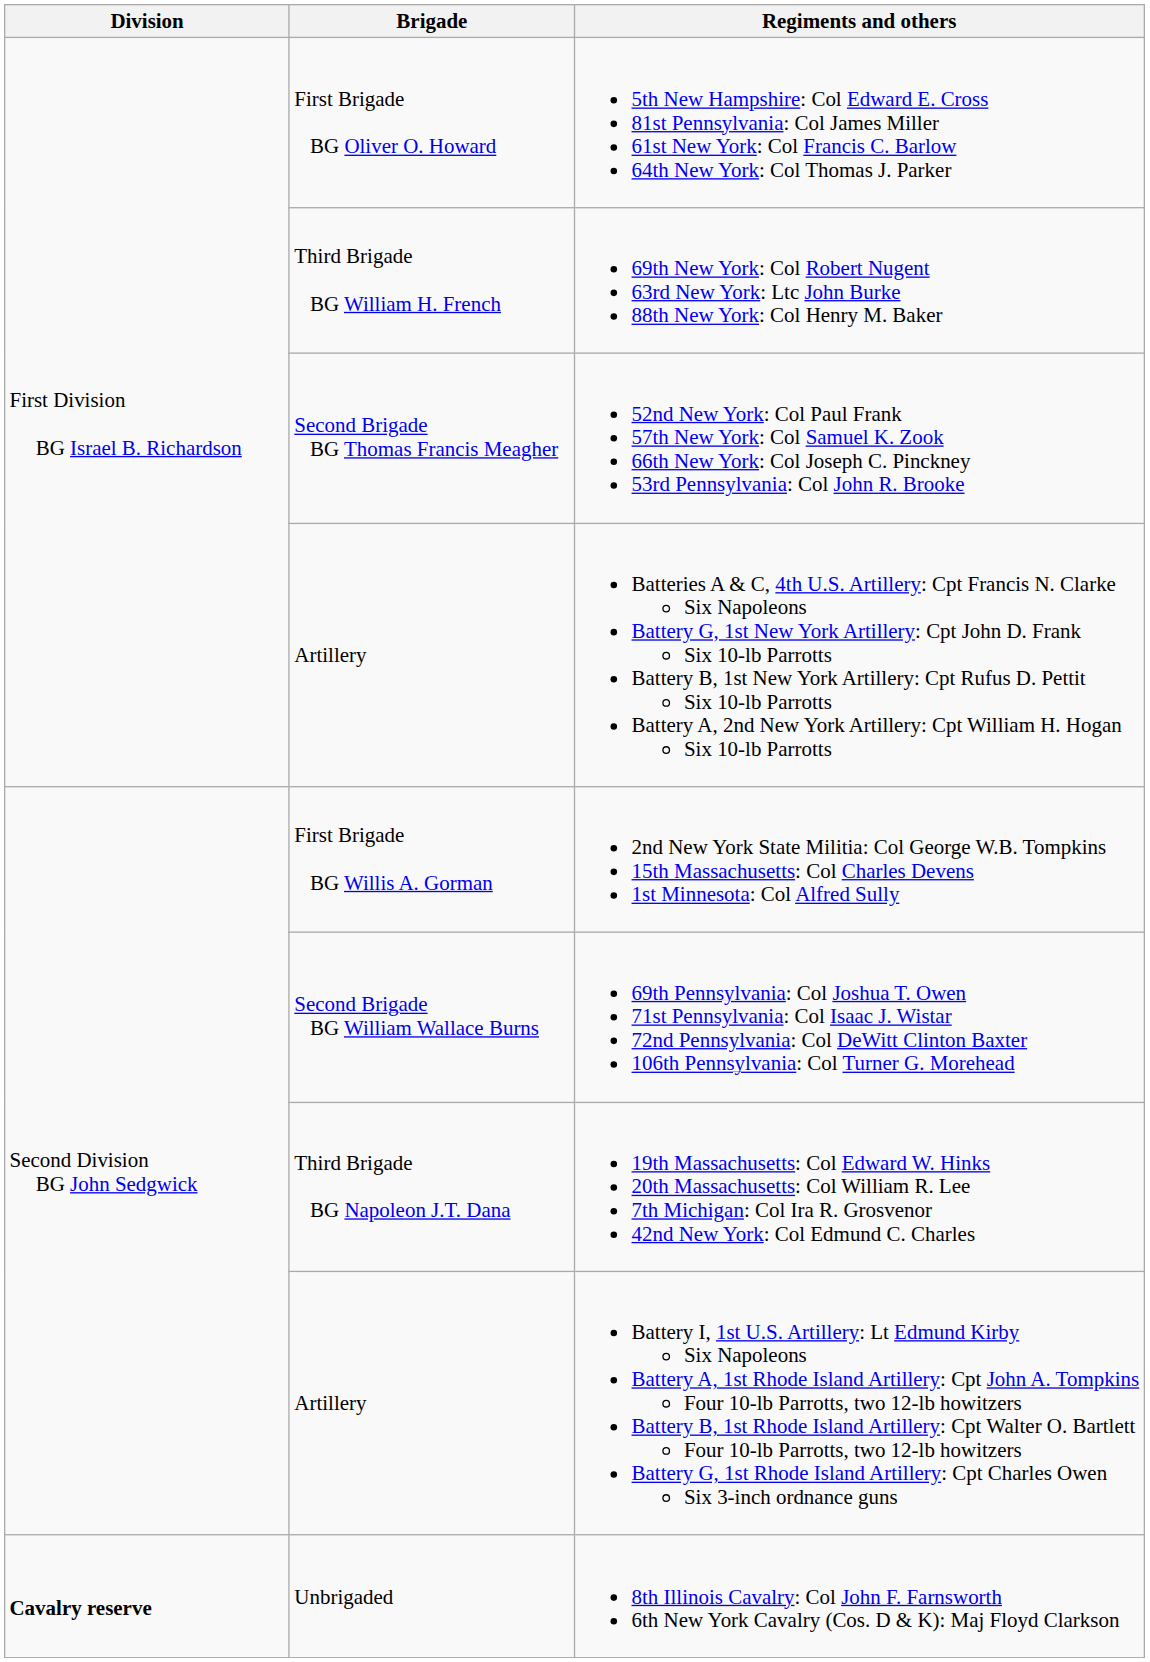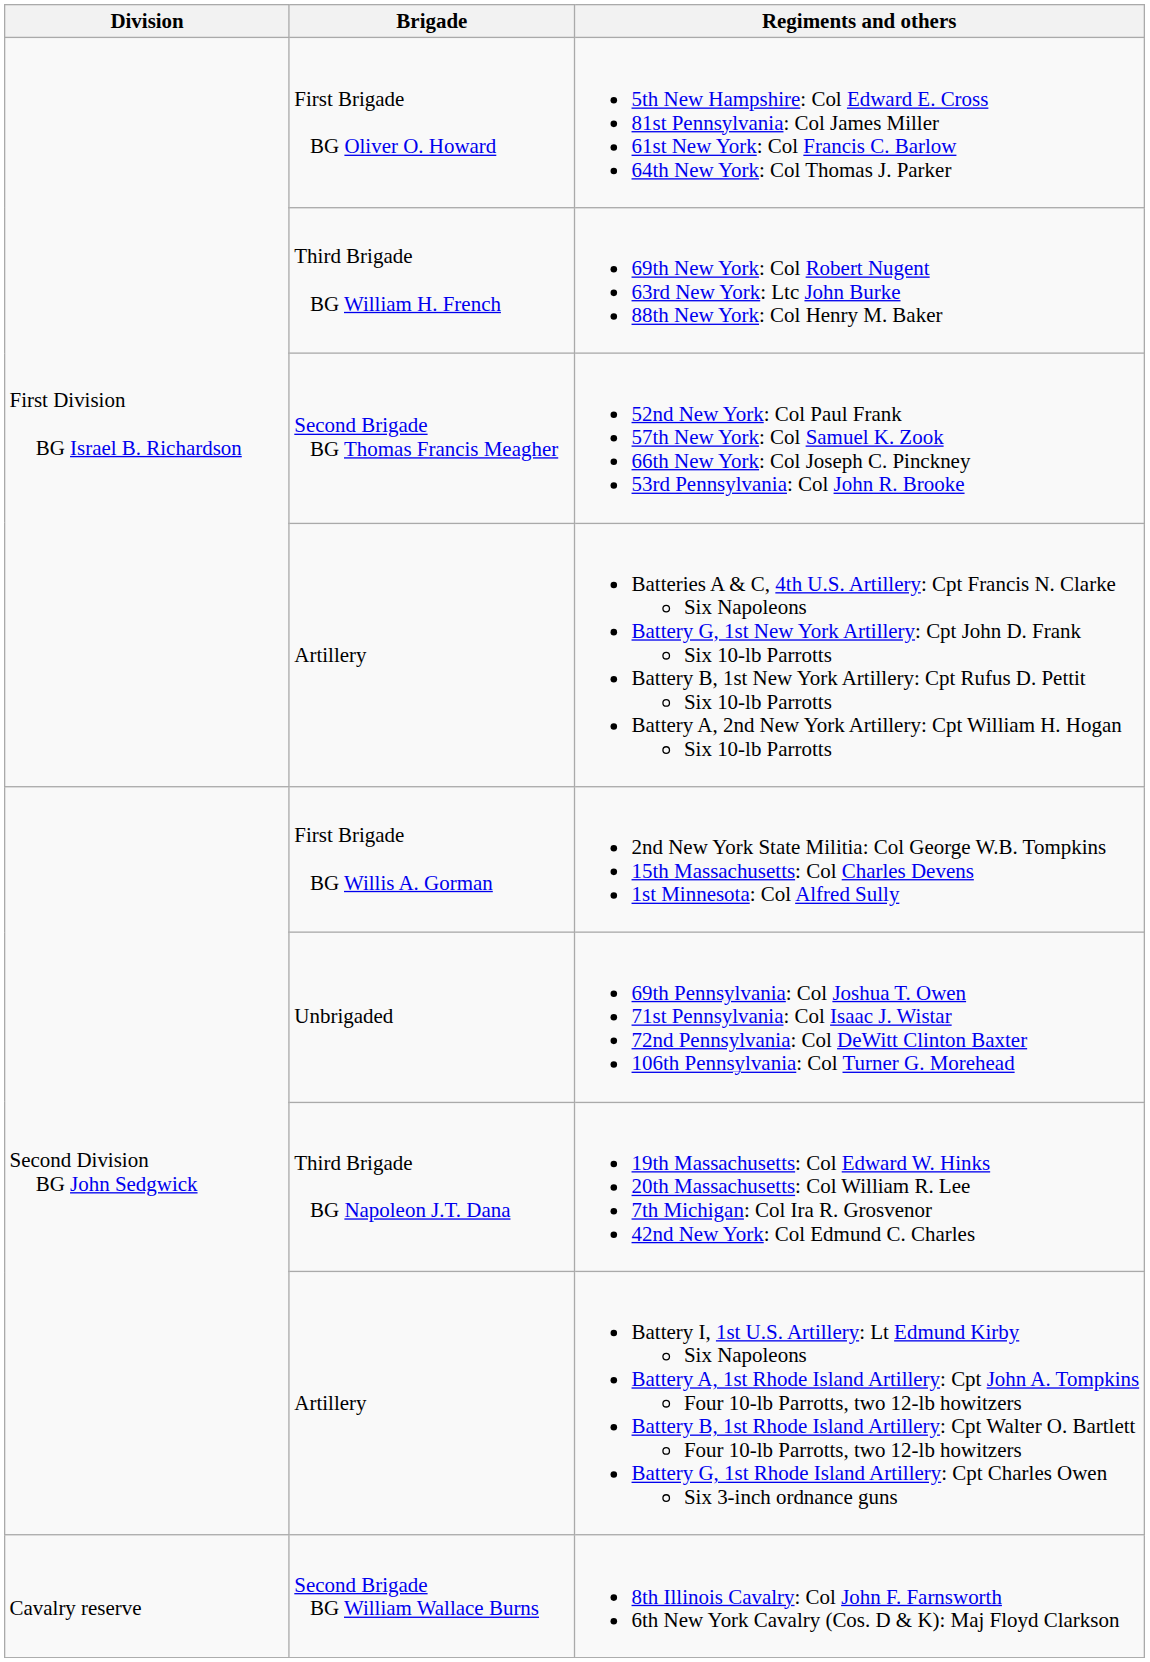(417, 1017) Second Brigade BG William Wallace Burns -> (344, 1017) Unbrigaded
(81, 1608) bold -> (76, 1608) normal
(344, 1596) Unbrigaded -> (417, 1596) Second Brigade BG William Wallace Burns
